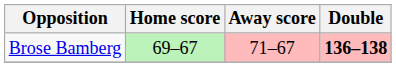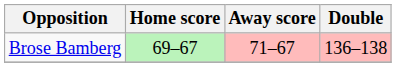(356, 47) bold -> (356, 47) normal
